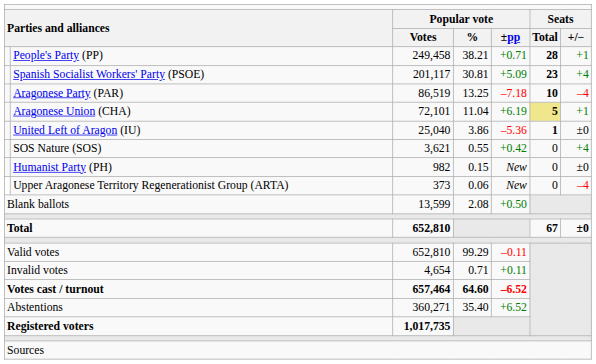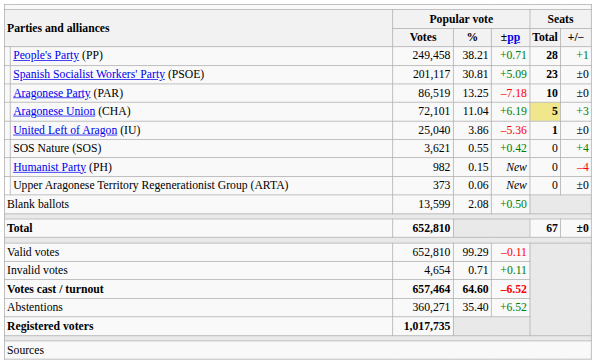(583, 74) +4 -> (583, 74) ±0
(583, 93) –4 -> (583, 93) ±0
(583, 111) +1 -> (583, 111) +3
(583, 167) ±0 -> (583, 167) –4
(583, 185) –4 -> (583, 185) ±0
